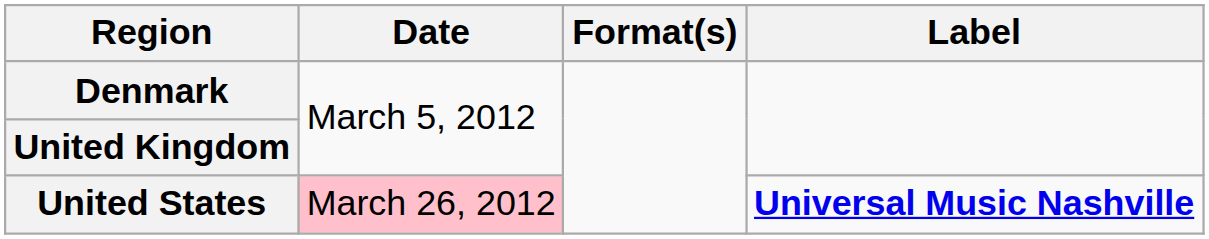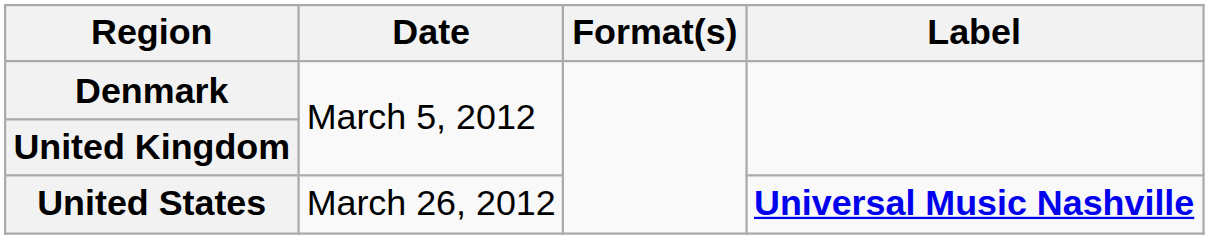(431, 203) pink background -> (431, 203) no background
